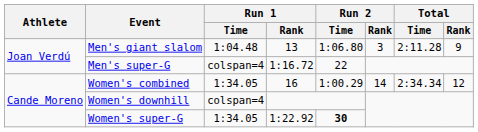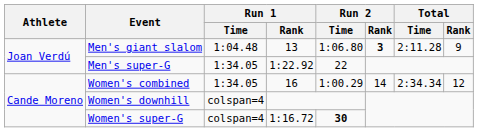(380, 47) normal -> (380, 47) bold
(236, 65) colspan=4 -> (236, 65) 1:34.05
(291, 65) 1:16.72 -> (291, 65) 1:22.92
(236, 118) 1:34.05 -> (236, 118) colspan=4
(291, 118) 1:22.92 -> (291, 118) 1:16.72
